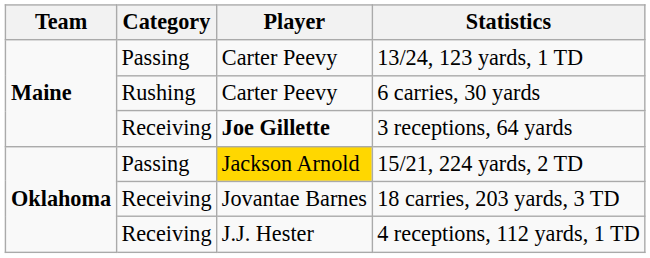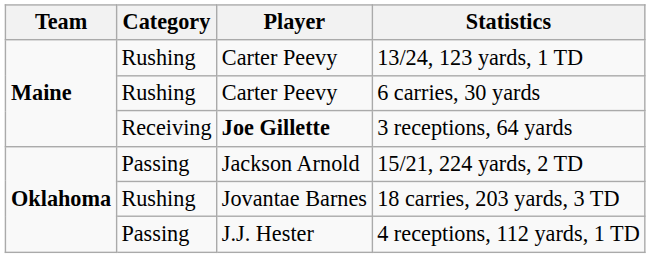(155, 57) Passing -> (158, 57) Rushing
(291, 163) gold background -> (291, 163) no background
(166, 198) Receiving -> (158, 198) Rushing
(166, 234) Receiving -> (155, 234) Passing
